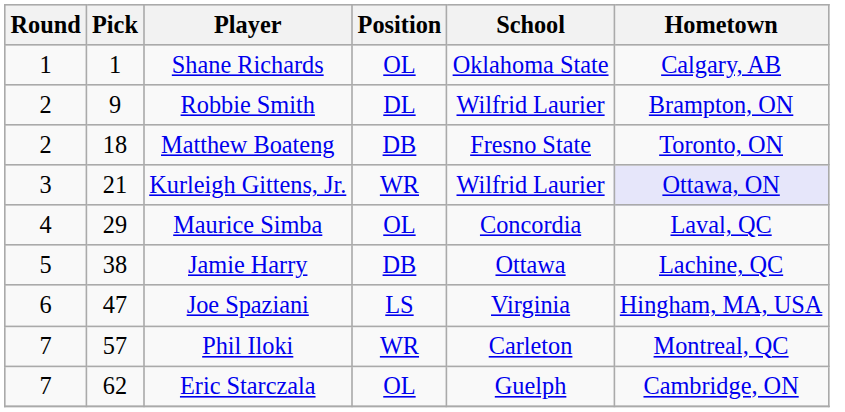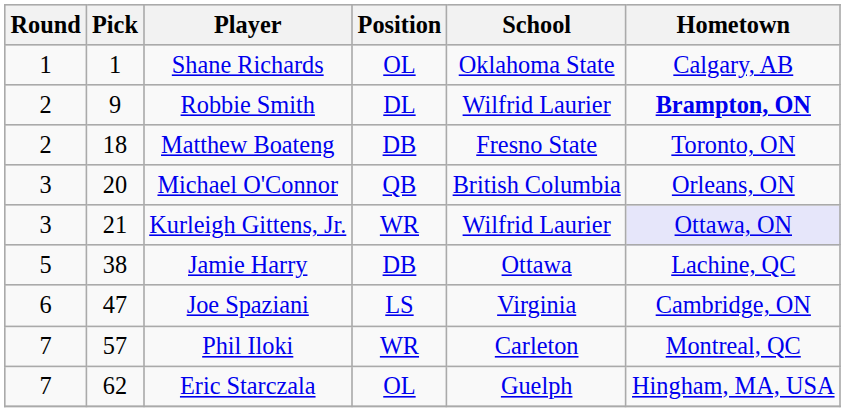(721, 104) normal -> (733, 104) bold
+ row: (248, 185)
- row: (248, 225)
(721, 305) Hingham, MA, USA -> (733, 305) Cambridge, ON
(721, 385) Cambridge, ON -> (733, 385) Hingham, MA, USA
